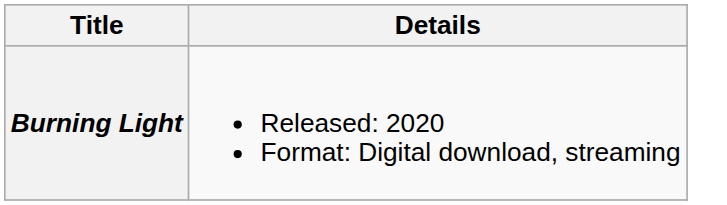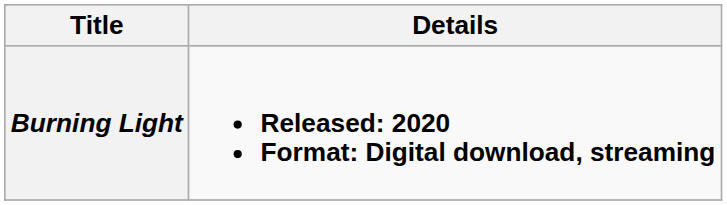(438, 138) normal -> (455, 138) bold
